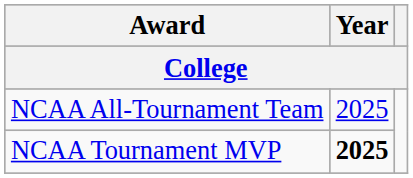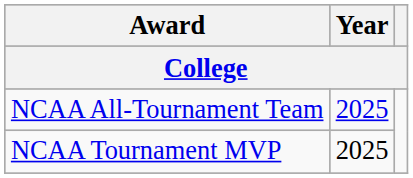(362, 151) bold -> (362, 151) normal
